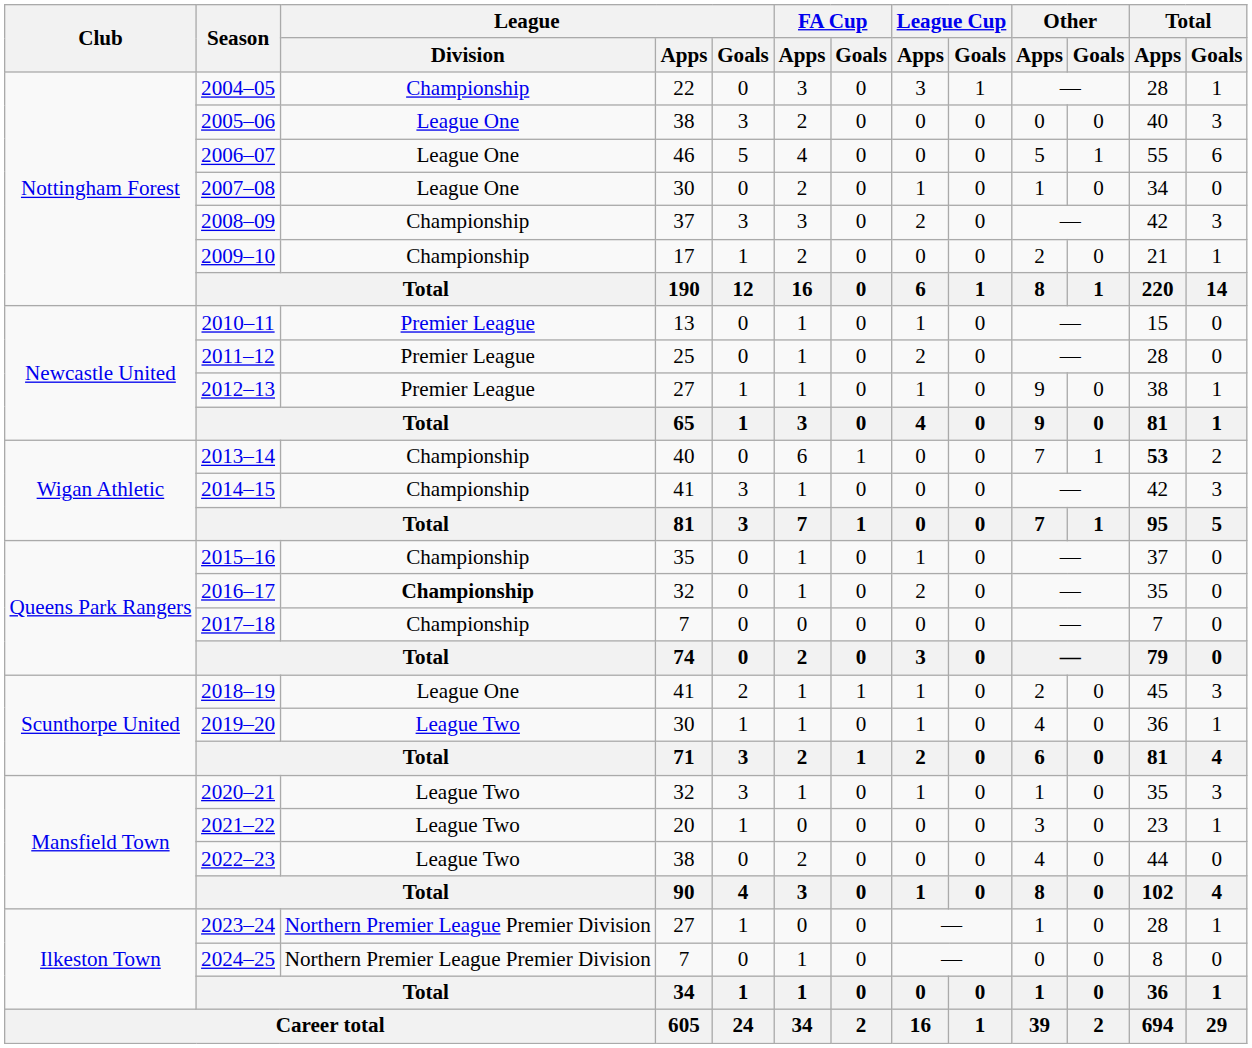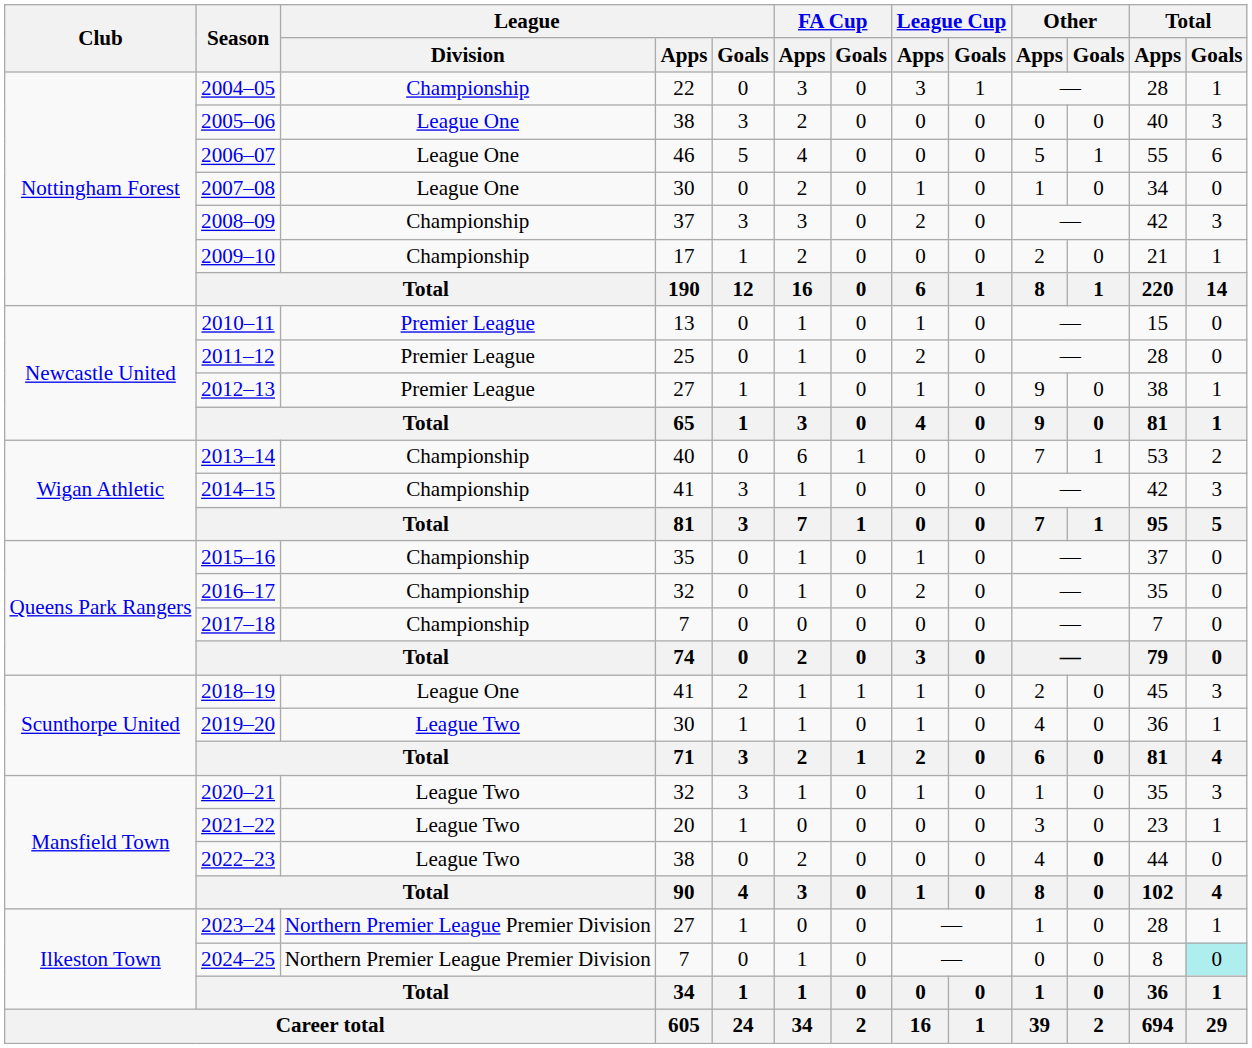(1158, 456) bold -> (1158, 456) normal
(468, 590) bold -> (468, 590) normal
(1099, 858) normal -> (1099, 858) bold
(1217, 959) no background -> (1217, 959) paleturquoise background
